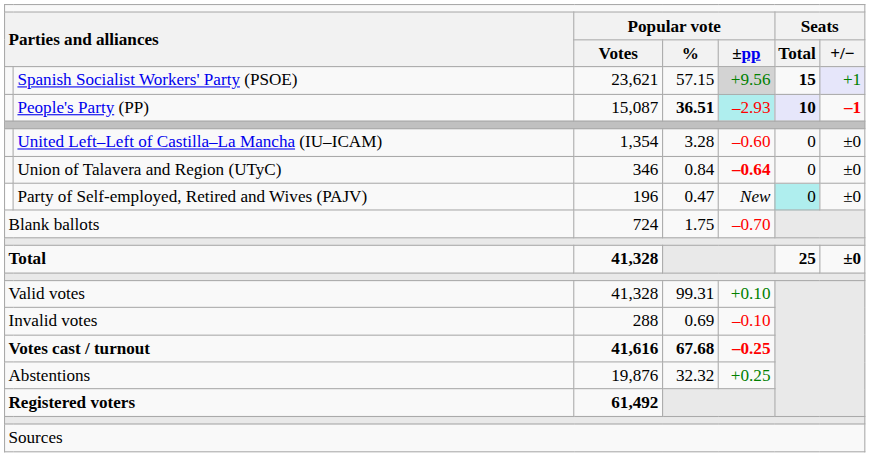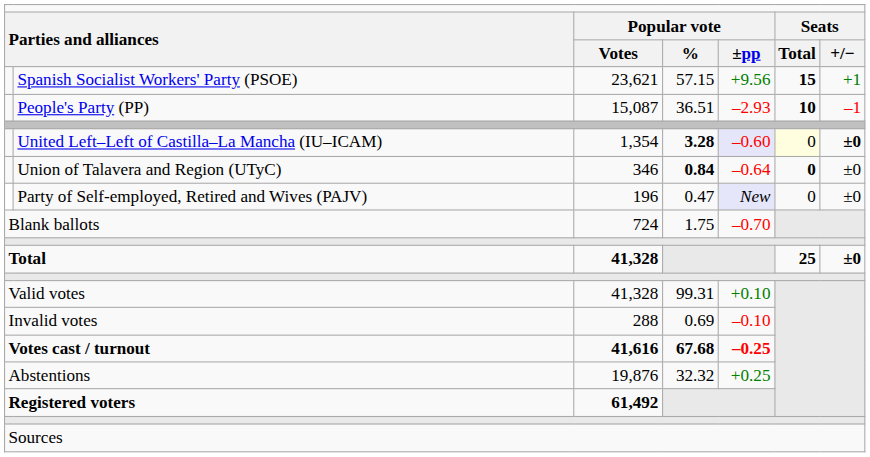(751, 80) lightgrey background -> (751, 80) no background
(852, 80) lavender background -> (852, 80) no background
(695, 107) bold -> (695, 107) normal
(751, 107) paleturquoise background -> (751, 107) no background
(807, 107) lavender background -> (807, 107) no background
(853, 107) bold -> (853, 107) normal
(699, 142) normal -> (699, 142) bold
(751, 142) no background -> (751, 142) lavender background
(812, 142) no background -> (812, 142) lightyellow background
(852, 142) normal -> (852, 142) bold
(699, 169) normal -> (699, 169) bold
(751, 169) bold -> (751, 169) normal
(812, 169) normal -> (812, 169) bold
(755, 196) no background -> (755, 196) lavender background
(812, 196) paleturquoise background -> (812, 196) no background
